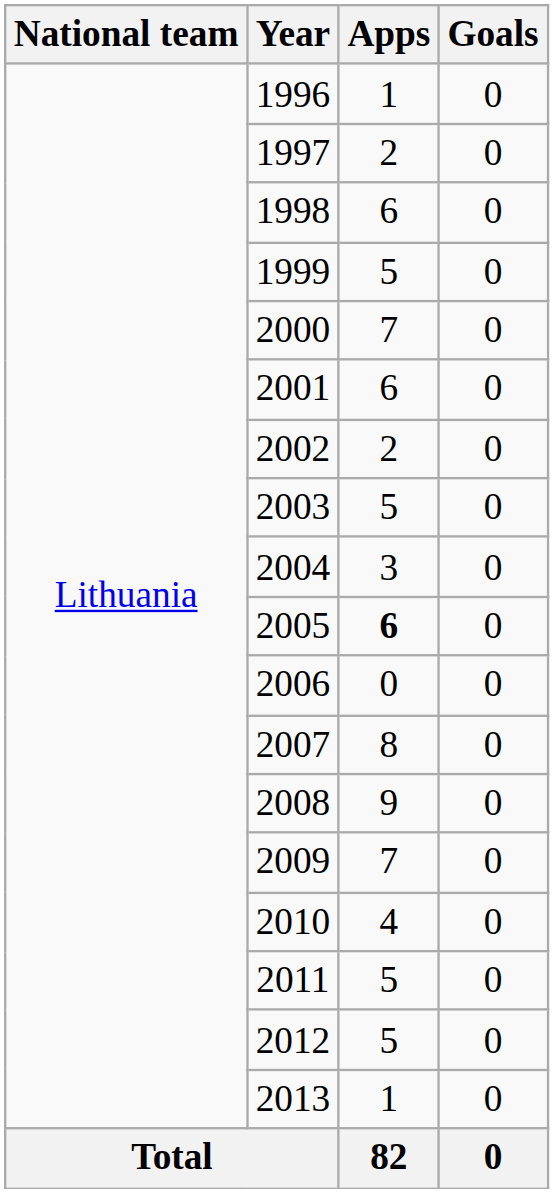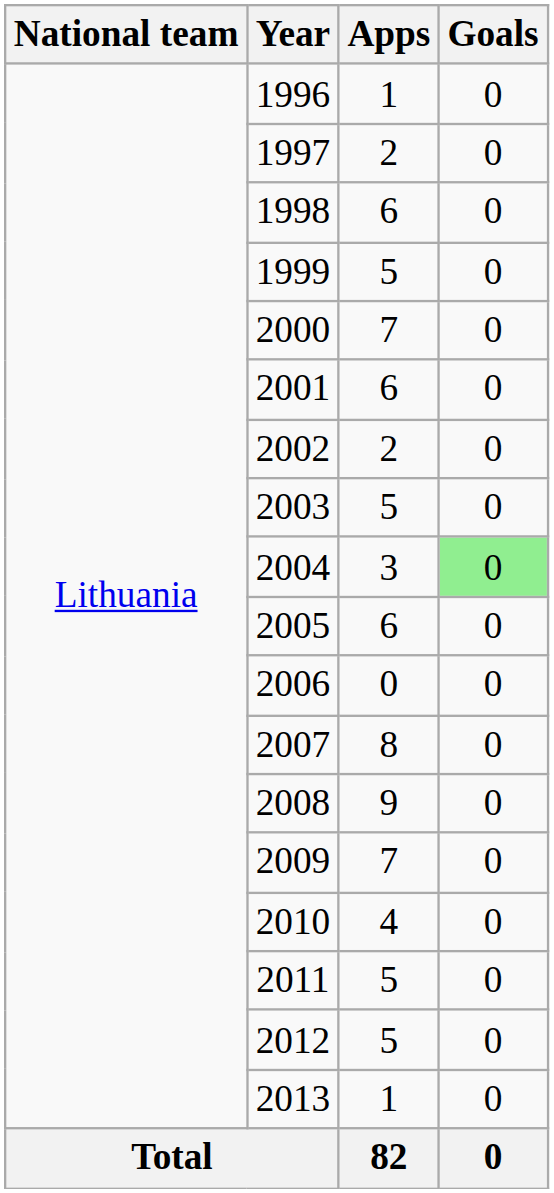(493, 566) no background -> (493, 566) lightgreen background
(389, 625) bold -> (389, 625) normal
